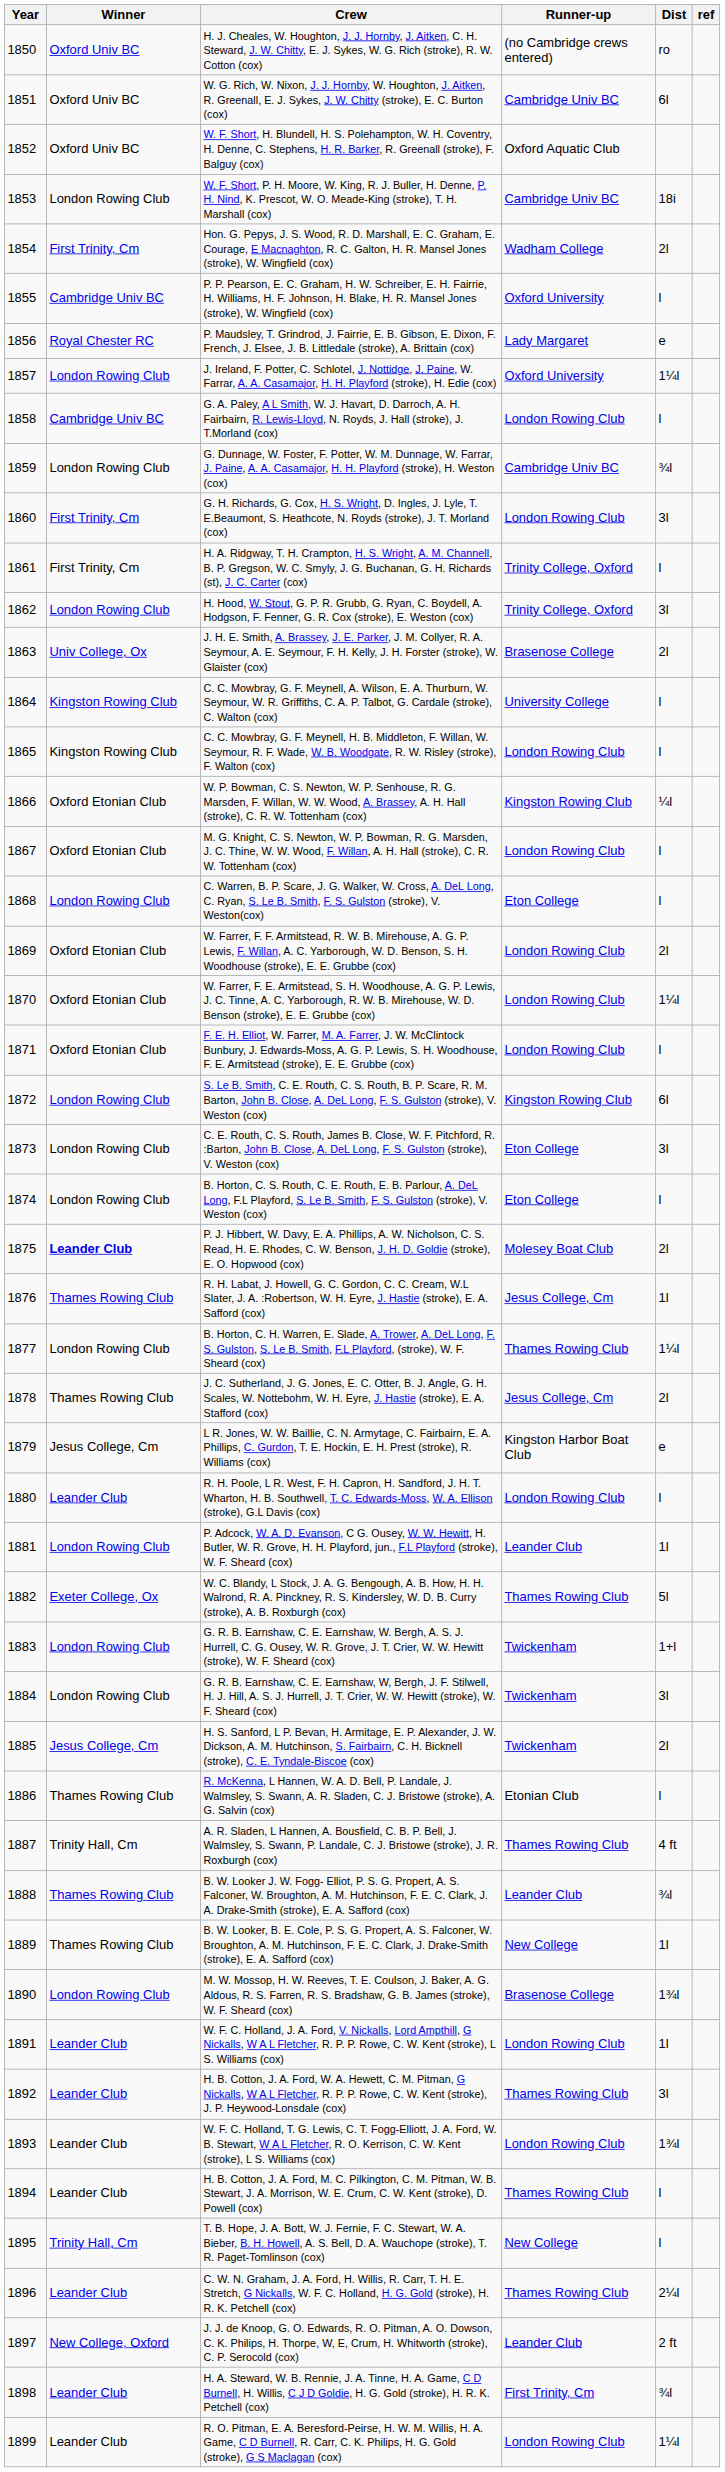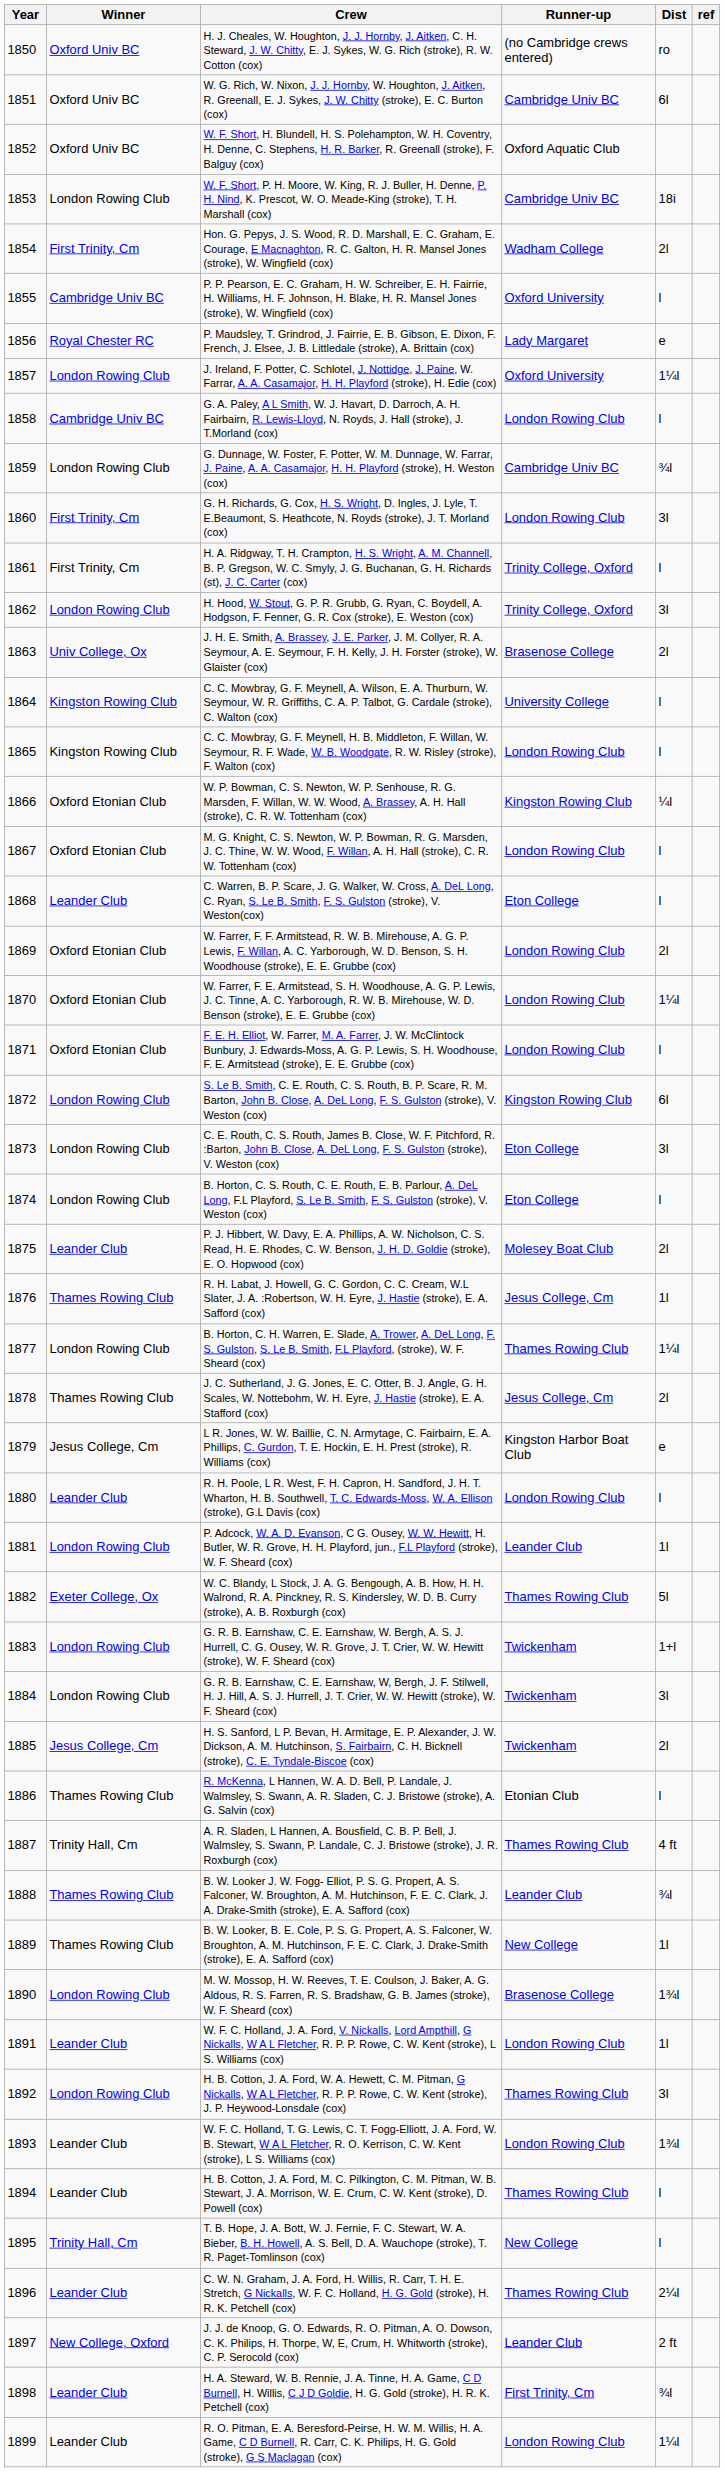(110, 901) London Rowing Club -> (88, 901) Leander Club
(91, 1249) bold -> (88, 1249) normal
(88, 2094) Leander Club -> (110, 2094) London Rowing Club
